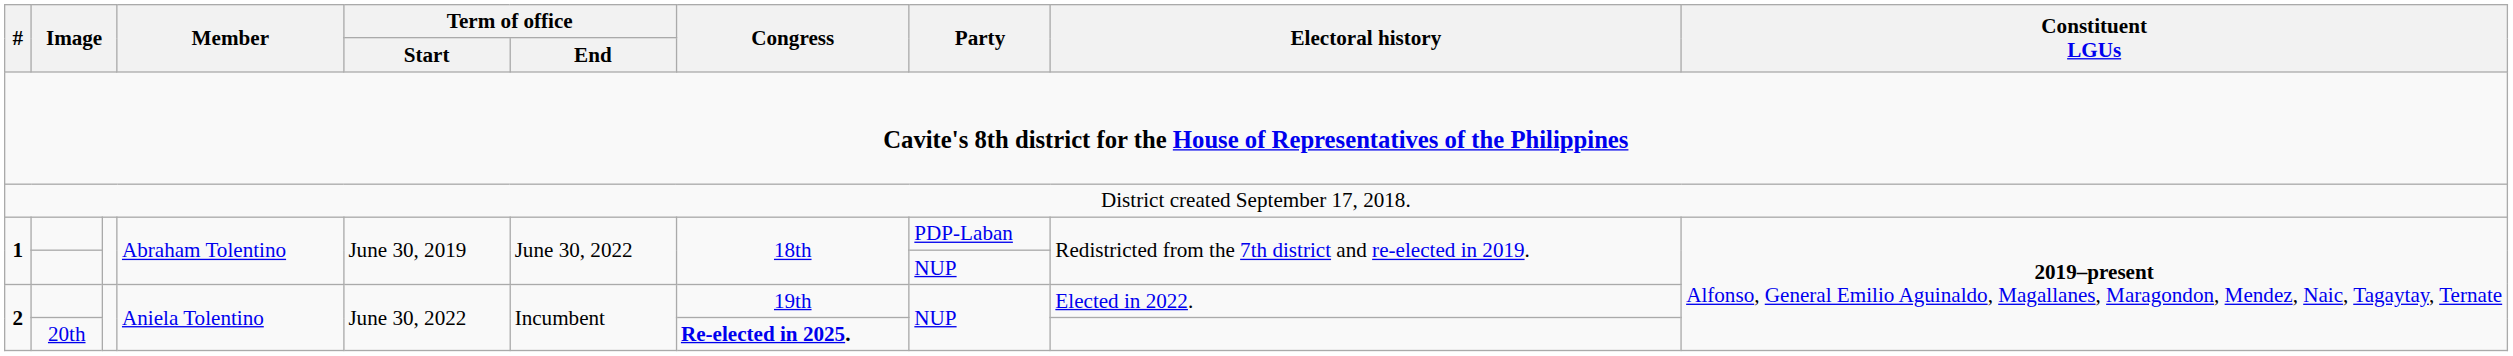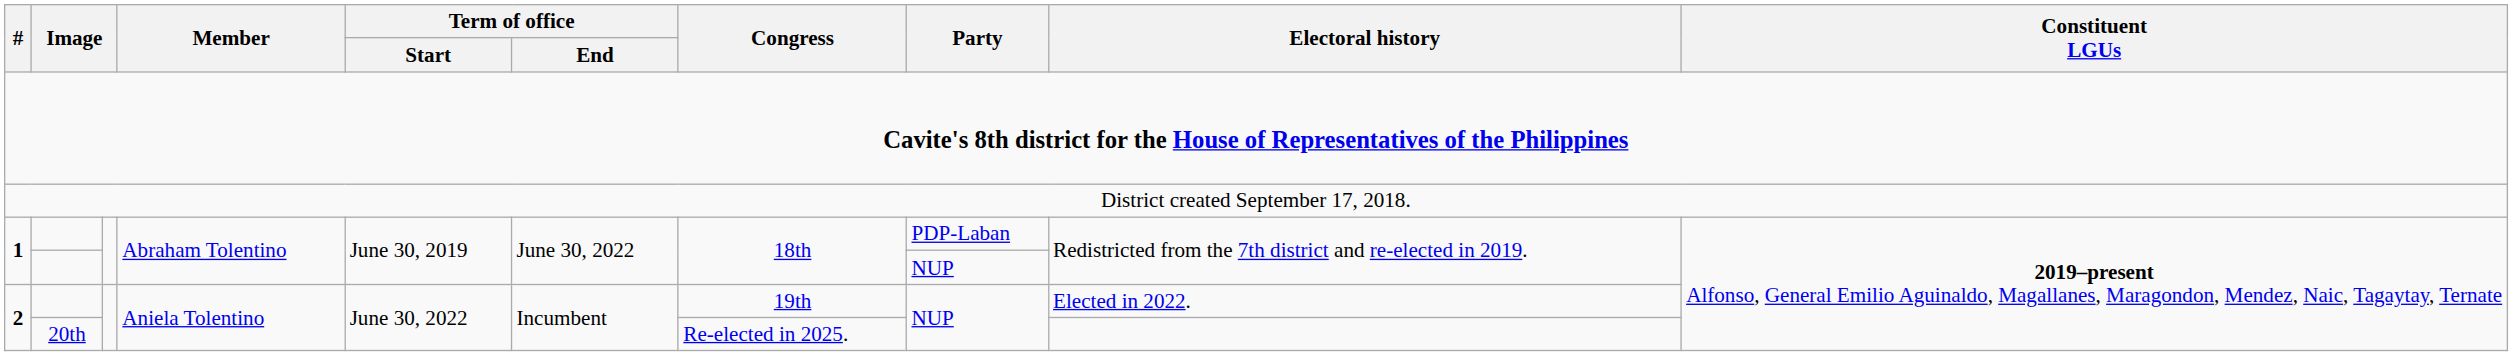(766, 334) bold -> (766, 334) normal
